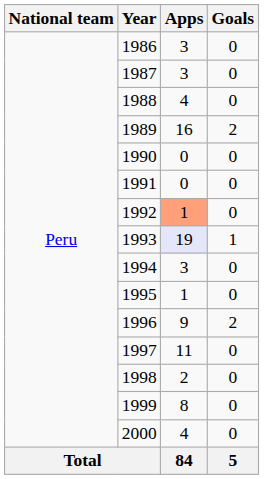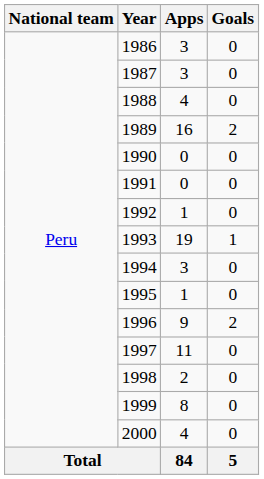(184, 211) lightsalmon background -> (184, 211) no background
(184, 239) lavender background -> (184, 239) no background
